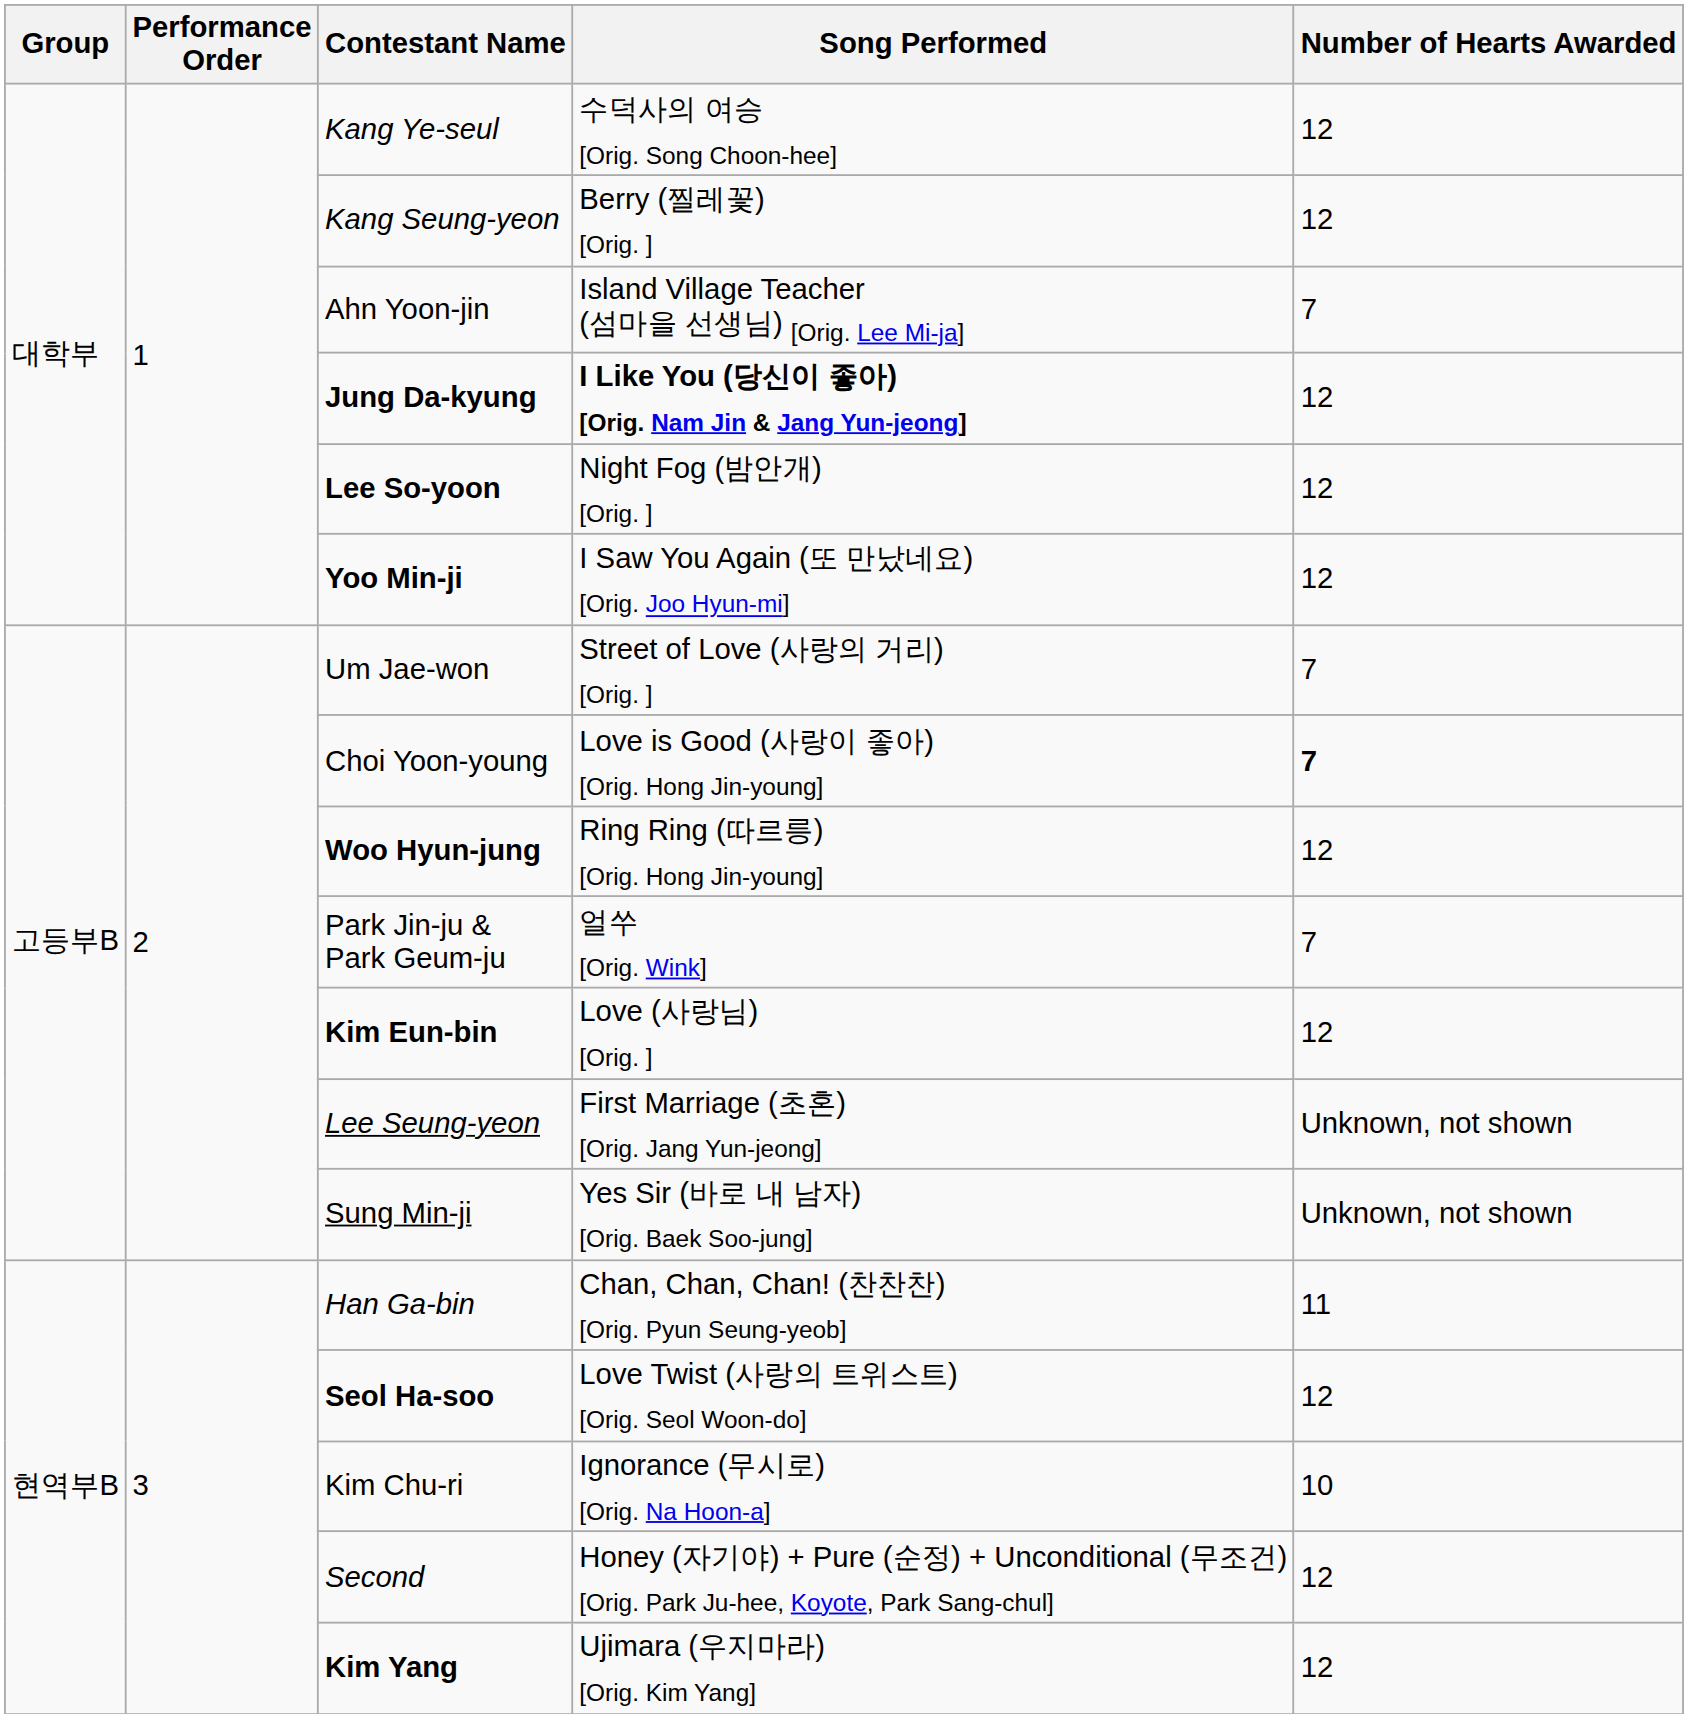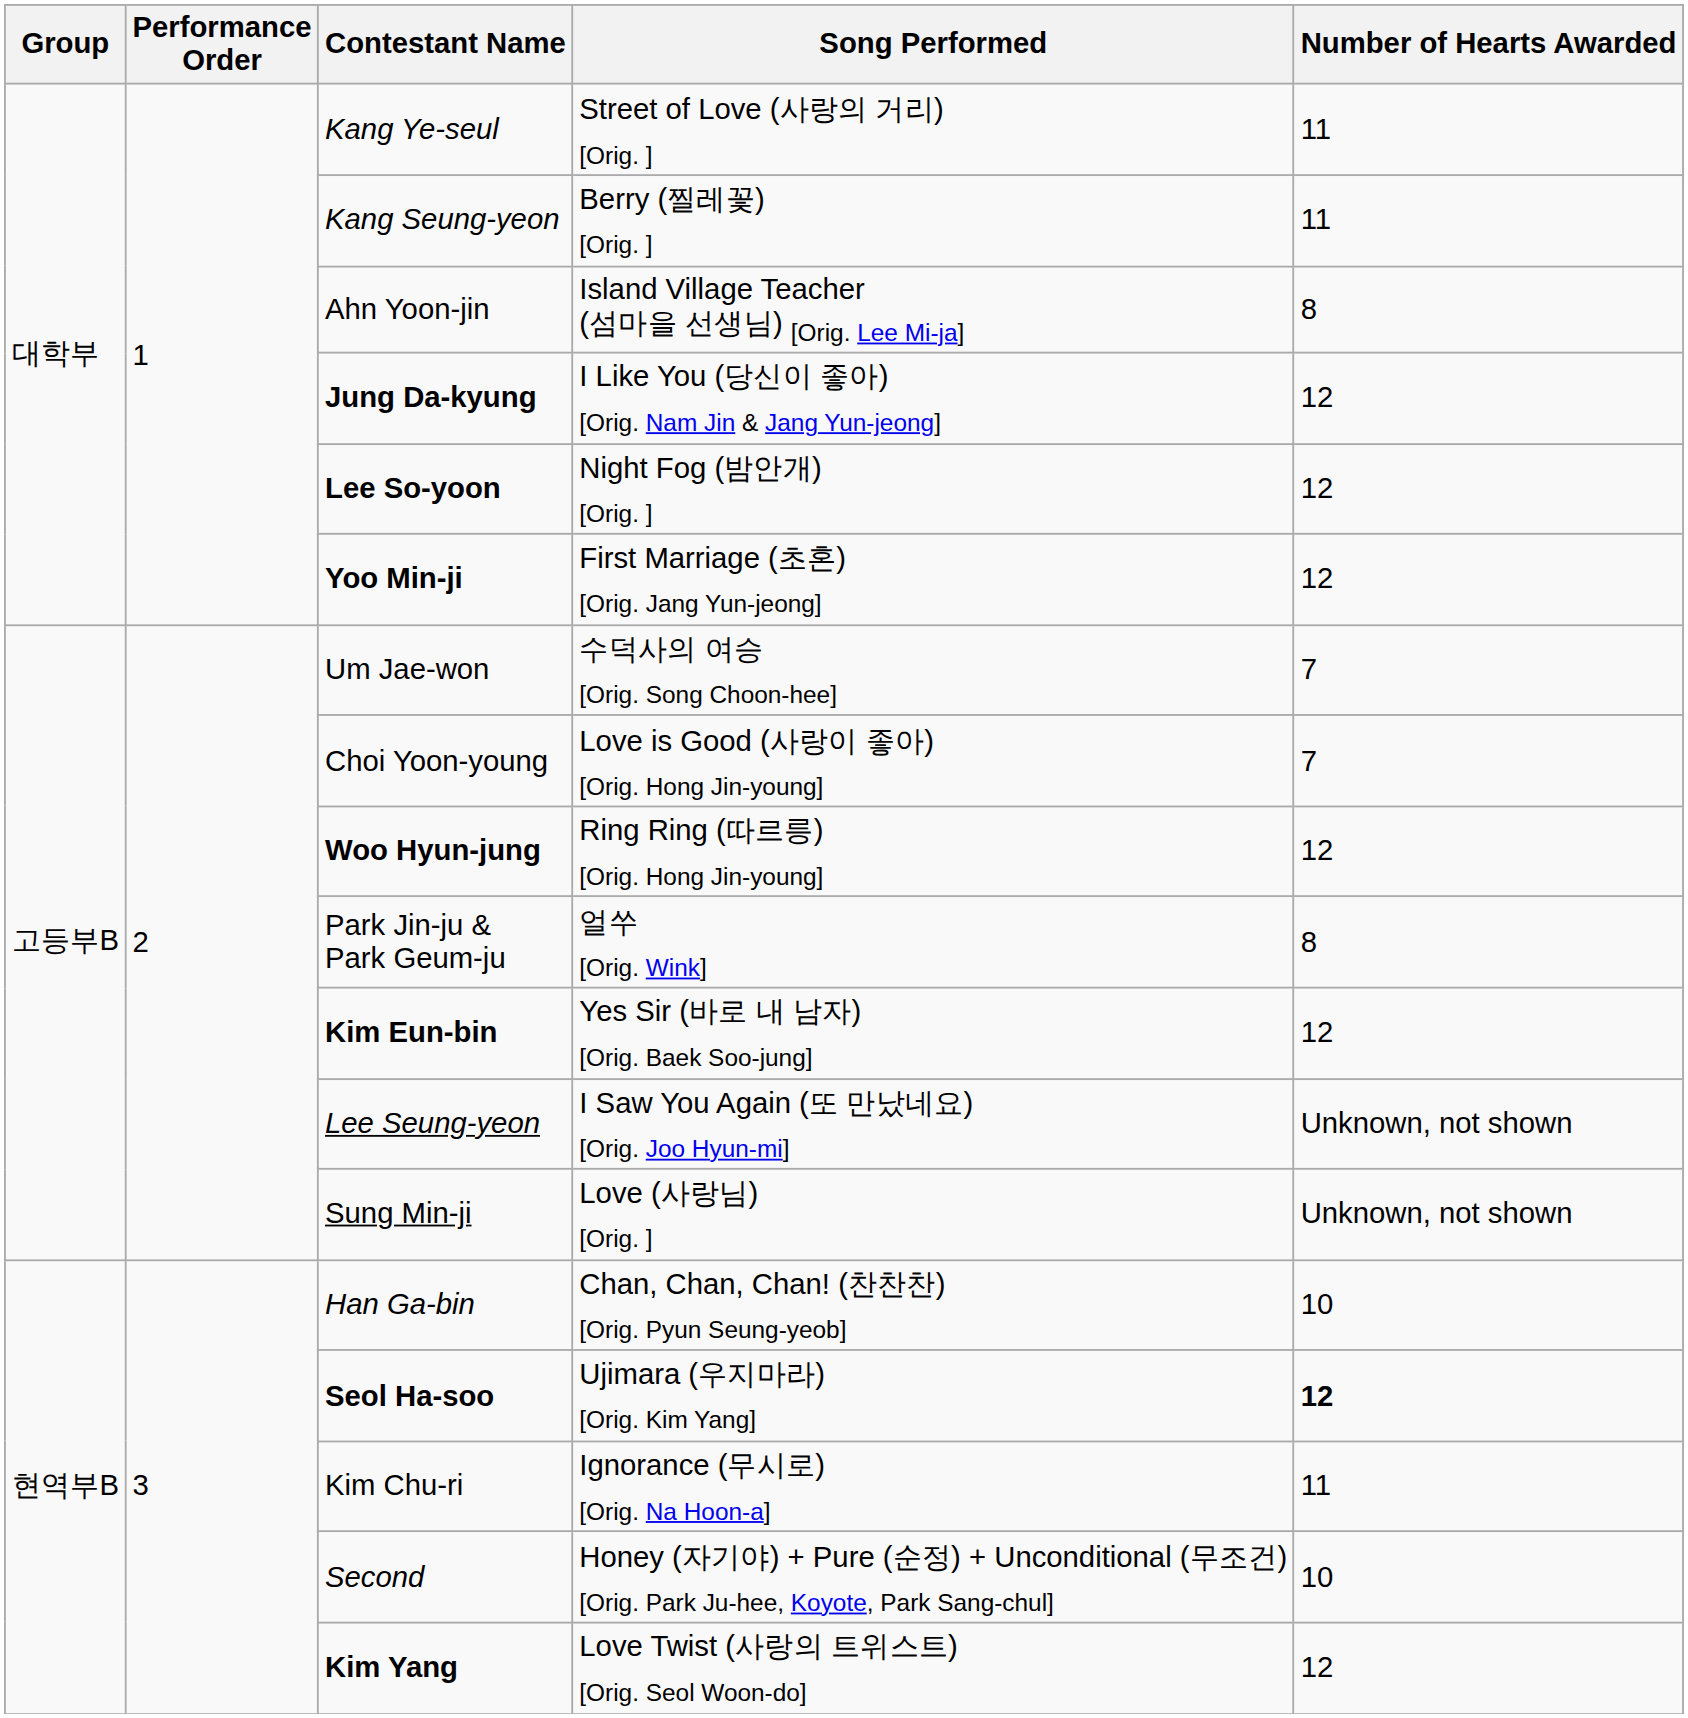(708, 131) 수덕사의 여승 [Orig. Song Choon-hee] -> (762, 131) Street of Love (사랑의 거리) [Orig. ]
(1317, 129) 12 -> (1316, 129) 11
(1317, 219) 12 -> (1316, 219) 11
(1309, 308) 7 -> (1309, 308) 8
(773, 399) bold -> (760, 399) normal
(776, 580) I Saw You Again (또 만났네요) [Orig. Joo Hyun-mi] -> (713, 580) First Marriage (초혼) [Orig. Jang Yun-jeong]
(762, 671) Street of Love (사랑의 거리) [Orig. ] -> (708, 671) 수덕사의 여승 [Orig. Song Choon-hee]
(1309, 760) bold -> (1309, 760) normal
(1309, 941) 7 -> (1309, 941) 8
(669, 1034) Love (사랑님) [Orig. ] -> (720, 1034) Yes Sir (바로 내 남자) [Orig. Baek Soo-jung]
(713, 1125) First Marriage (초혼) [Orig. Jang Yun-jeong] -> (776, 1125) I Saw You Again (또 만났네요) [Orig. Joo Hyun-mi]
(720, 1215) Yes Sir (바로 내 남자) [Orig. Baek Soo-jung] -> (669, 1215) Love (사랑님) [Orig. ]
(1316, 1304) 11 -> (1317, 1304) 10
(769, 1397) Love Twist (사랑의 트위스트) [Orig. Seol Woon-do] -> (702, 1397) Ujimara (우지마라) [Orig. Kim Yang]
(1317, 1395) normal -> (1317, 1395) bold
(1317, 1486) 10 -> (1316, 1486) 11
(1317, 1576) 12 -> (1317, 1576) 10
(702, 1669) Ujimara (우지마라) [Orig. Kim Yang] -> (769, 1669) Love Twist (사랑의 트위스트) [Orig. Seol Woon-do]
